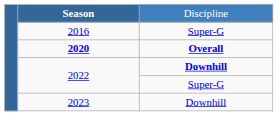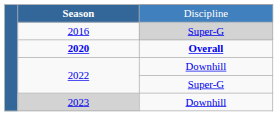(206, 31) no background -> (206, 31) lightgrey background
(206, 66) bold -> (206, 66) normal
(78, 102) no background -> (78, 102) lightgrey background
